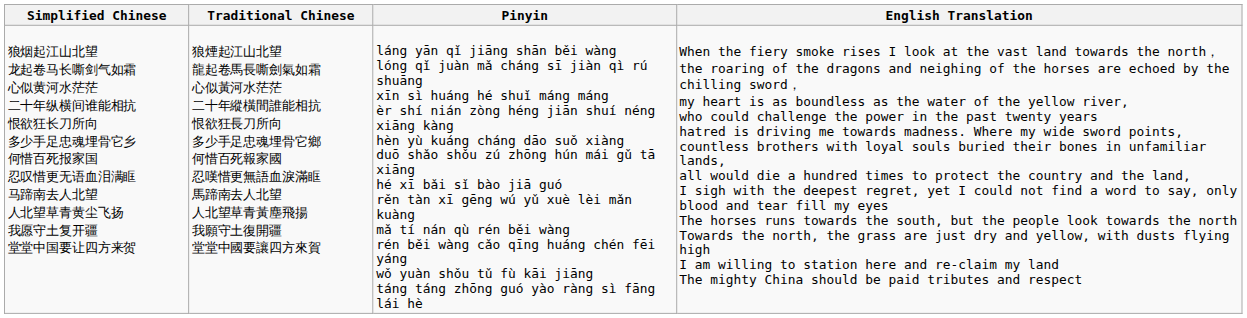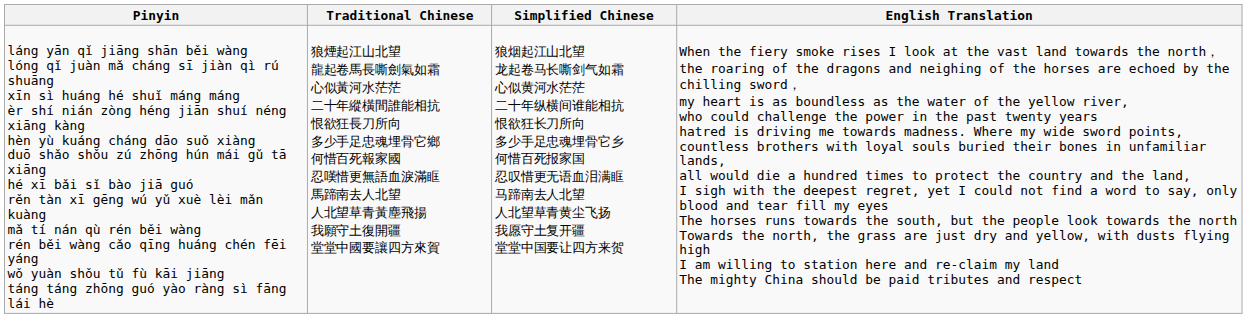columns swapped: (97, 15) <-> (525, 15)
